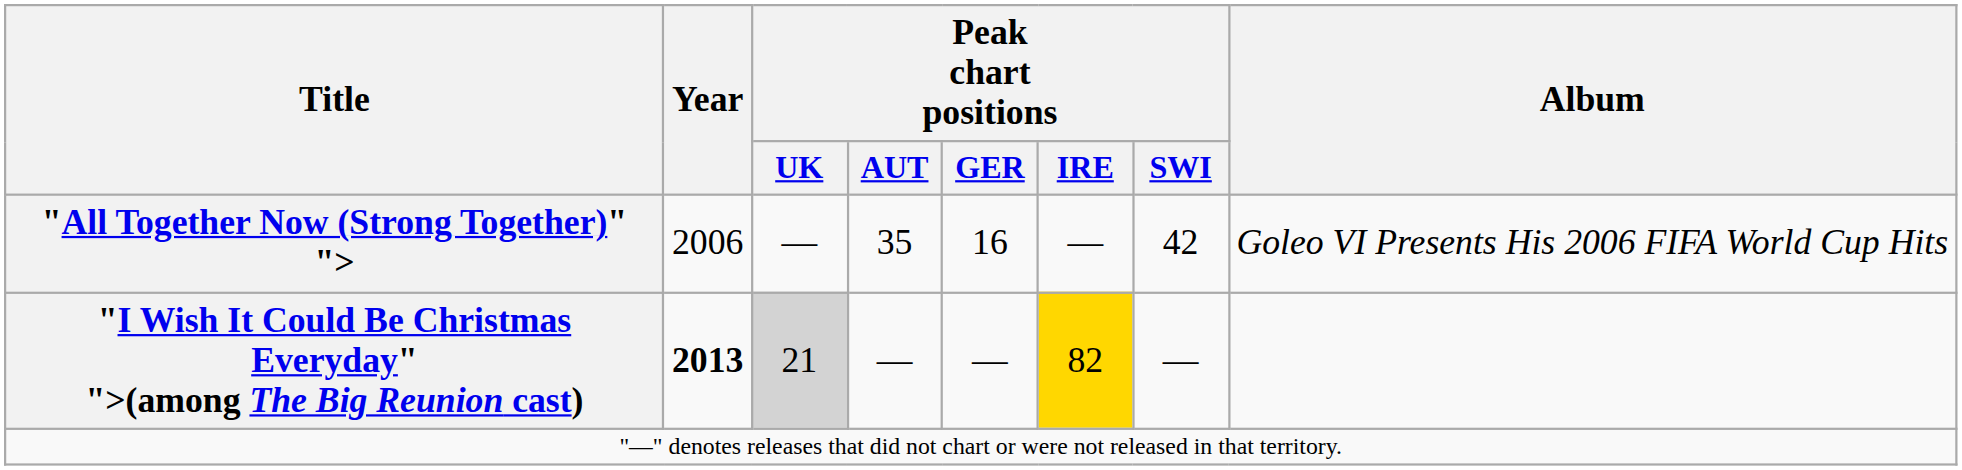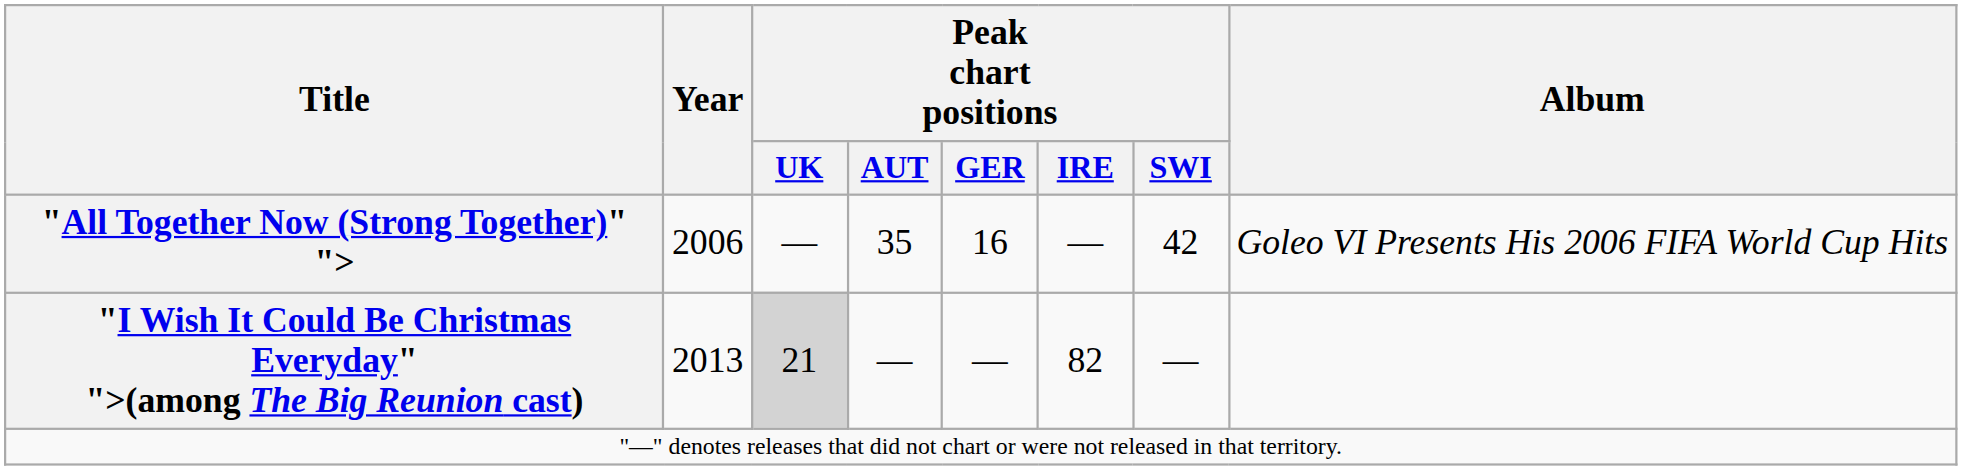(708, 359) bold -> (708, 359) normal
(1085, 359) gold background -> (1085, 359) no background
